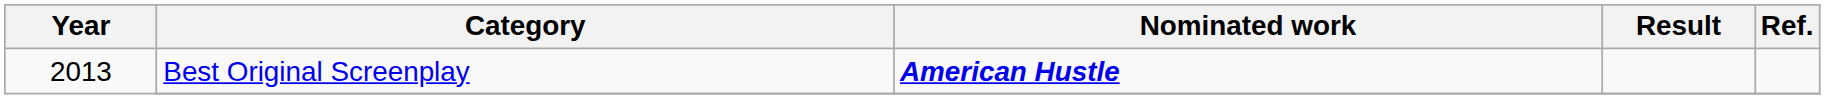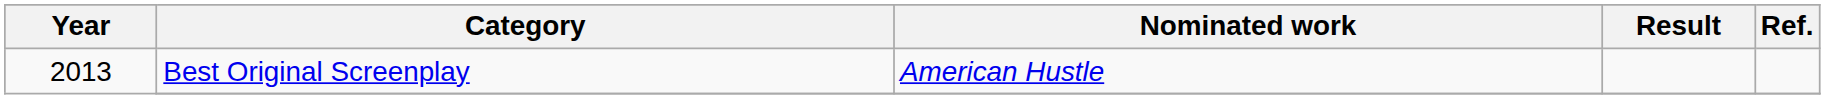(1010, 70) bold -> (1002, 70) normal
